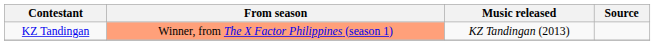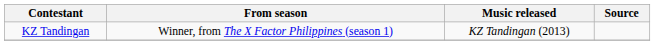(276, 31) lightsalmon background -> (276, 31) no background
